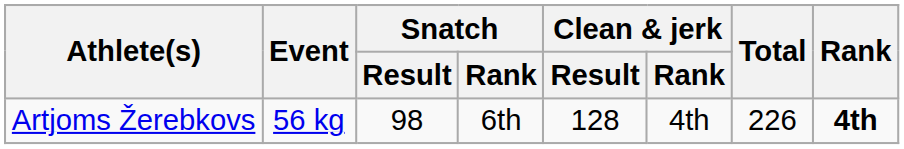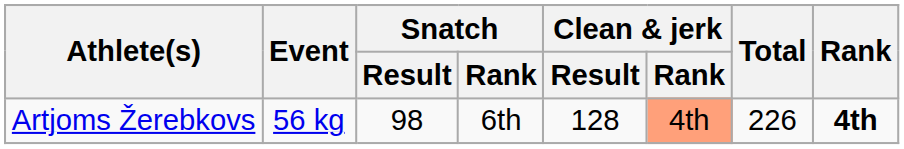(689, 121) no background -> (689, 121) lightsalmon background
